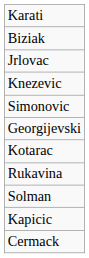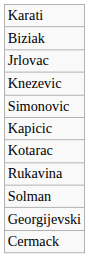(44, 128) Georgijevski -> (30, 128) Kapicic
(30, 219) Kapicic -> (44, 219) Georgijevski
